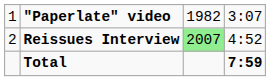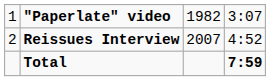(204, 40) lightgreen background -> (204, 40) no background
